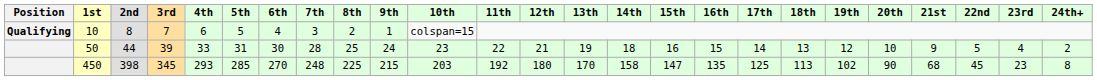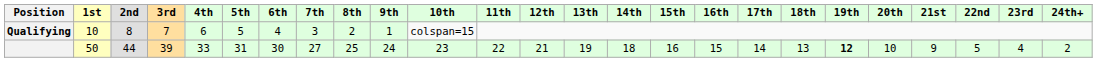(315, 49) 28 -> (315, 49) 27
(847, 49) normal -> (847, 49) bold
- row: (92, 66)
